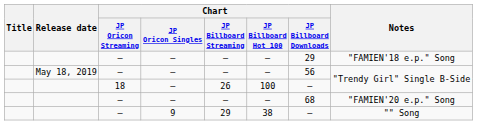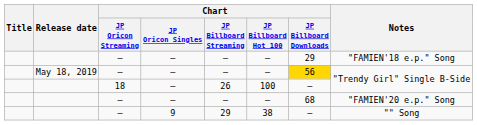(310, 72) no background -> (310, 72) gold background
